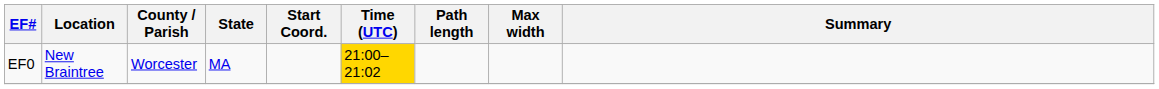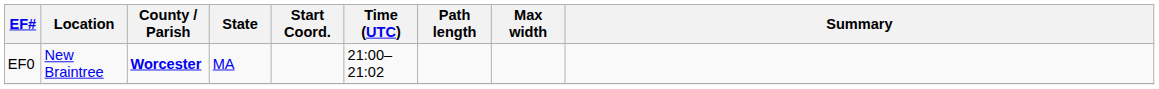(164, 63) normal -> (166, 63) bold
(366, 63) gold background -> (370, 63) no background
